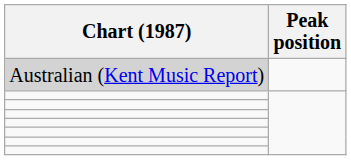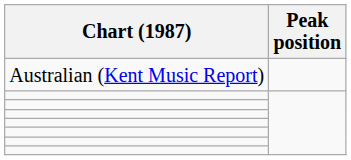(137, 74) lightgrey background -> (137, 74) no background
